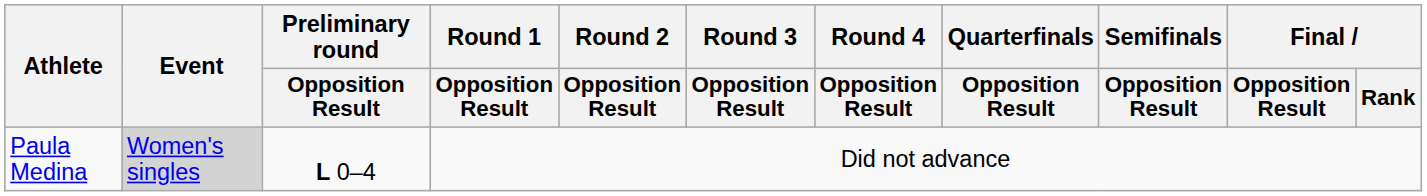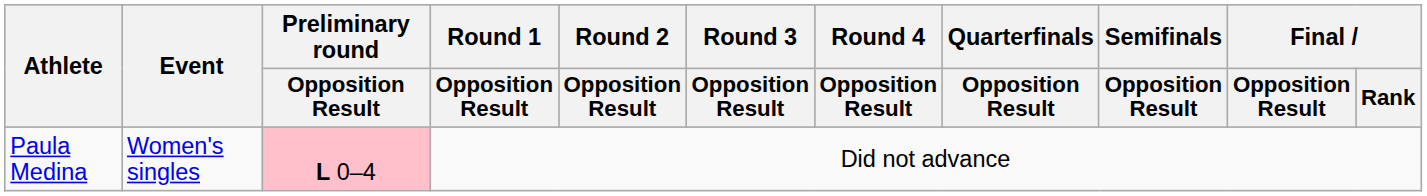(175, 159) lightgrey background -> (175, 159) no background
(346, 172) no background -> (346, 172) pink background
